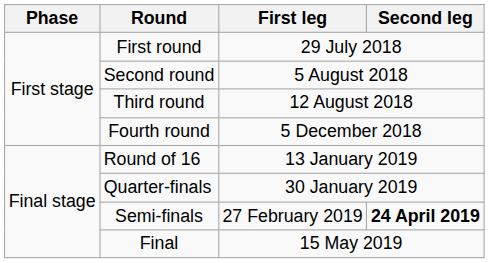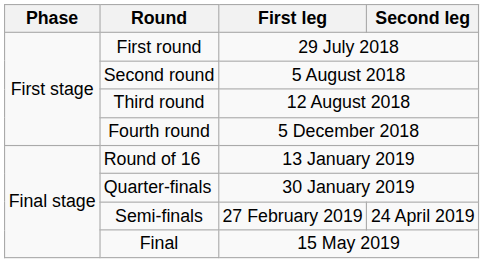(425, 215) bold -> (423, 215) normal
